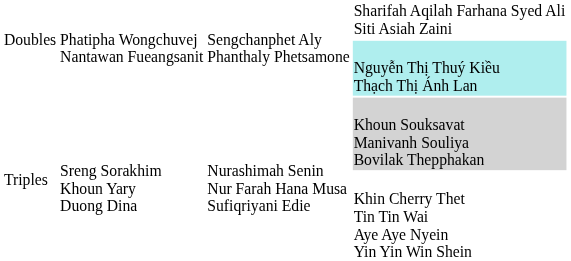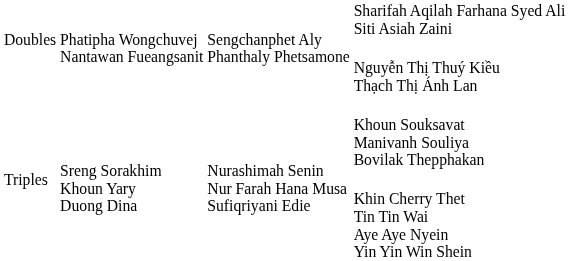(427, 77) paleturquoise background -> (427, 77) no background
(419, 142) lightgrey background -> (419, 142) no background
